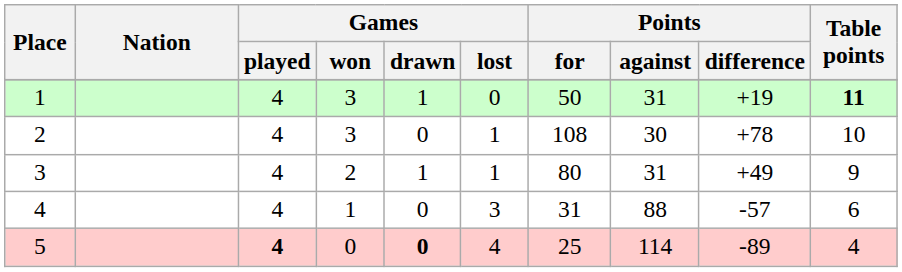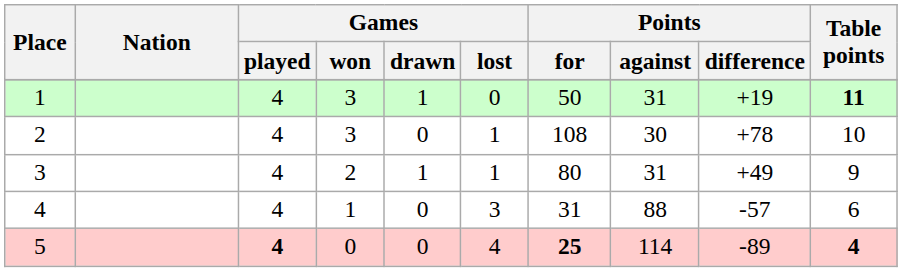(423, 246) bold -> (423, 246) normal
(570, 246) normal -> (570, 246) bold
(854, 246) normal -> (854, 246) bold
